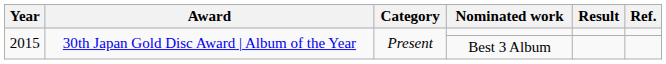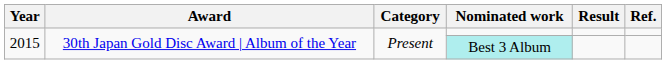(510, 47) no background -> (510, 47) paleturquoise background
